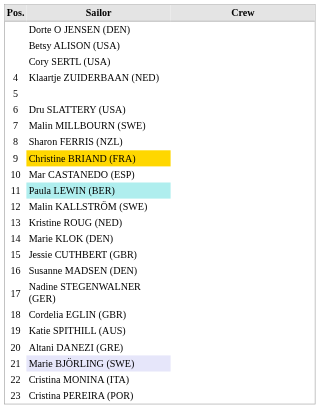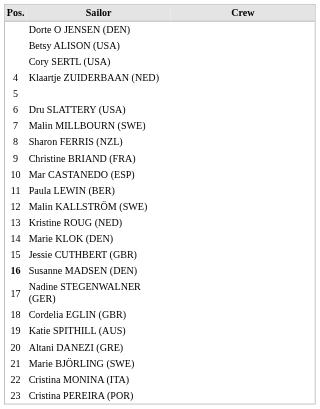(82, 158) gold background -> (82, 158) no background
(72, 190) paleturquoise background -> (72, 190) no background
(16, 271) normal -> (16, 271) bold
(82, 363) lavender background -> (82, 363) no background
